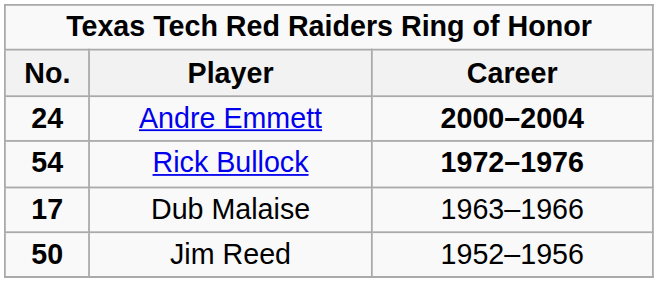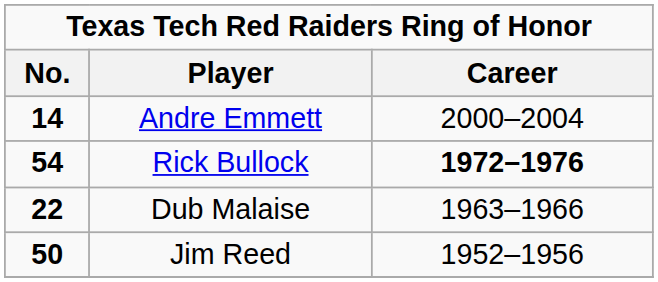(47, 118) 24 -> (47, 118) 14
(512, 118) bold -> (512, 118) normal
(47, 208) 17 -> (47, 208) 22
